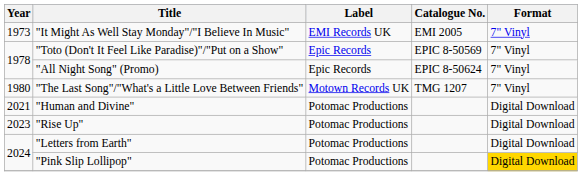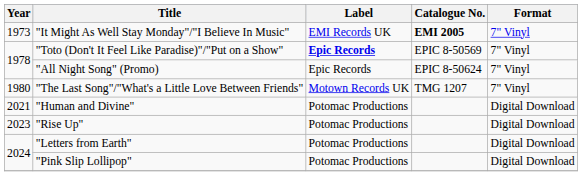(438, 32) normal -> (439, 32) bold
(340, 50) normal -> (342, 50) bold
(533, 161) gold background -> (533, 161) no background
